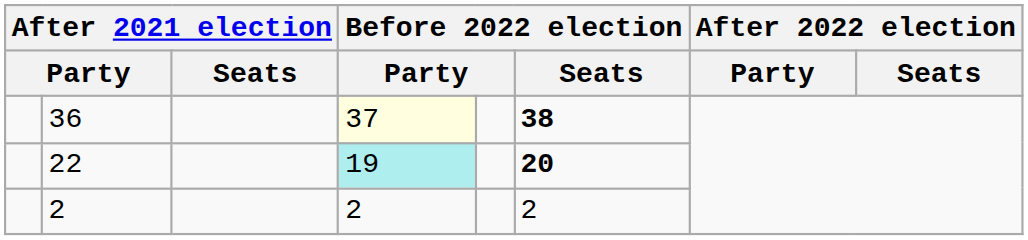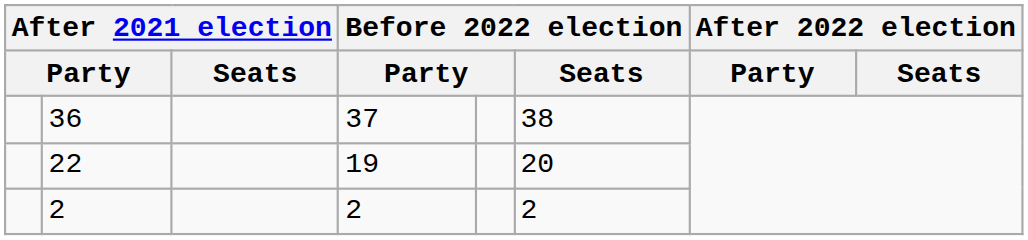(362, 119) lightyellow background -> (362, 119) no background
(537, 119) bold -> (537, 119) normal
(362, 165) paleturquoise background -> (362, 165) no background
(537, 165) bold -> (537, 165) normal
